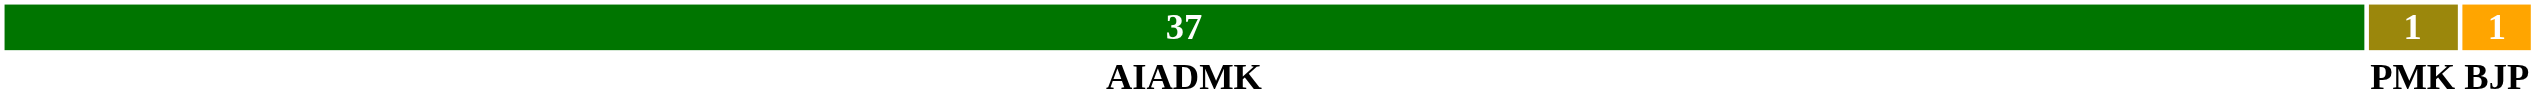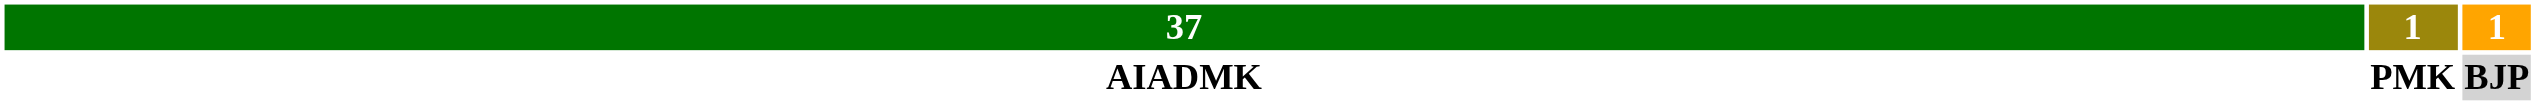(2497, 76) no background -> (2497, 76) lightgrey background
